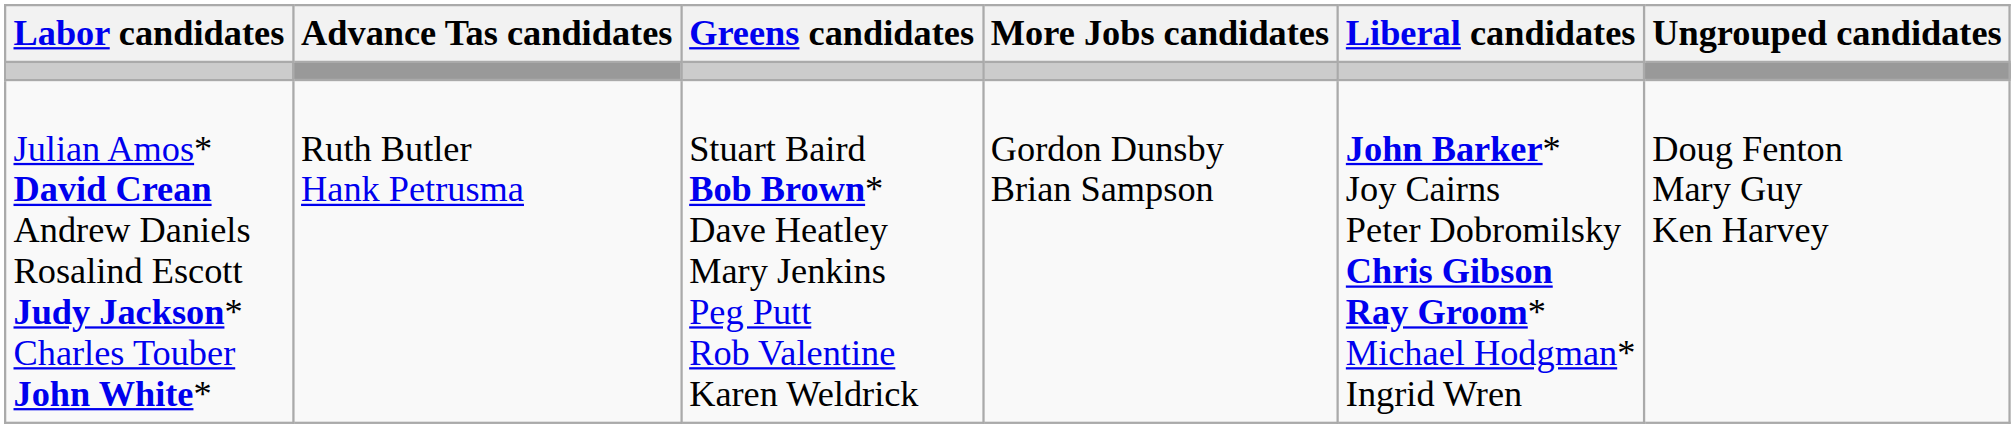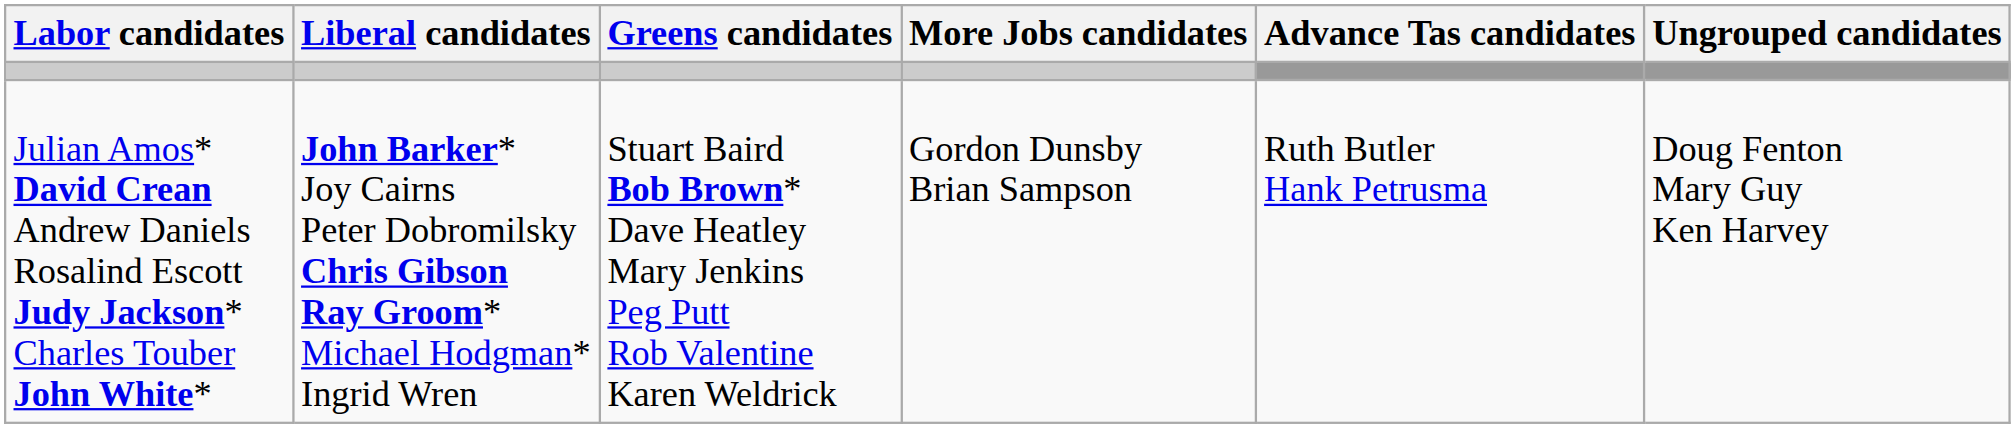columns swapped: (1491, 33) <-> (487, 33)
